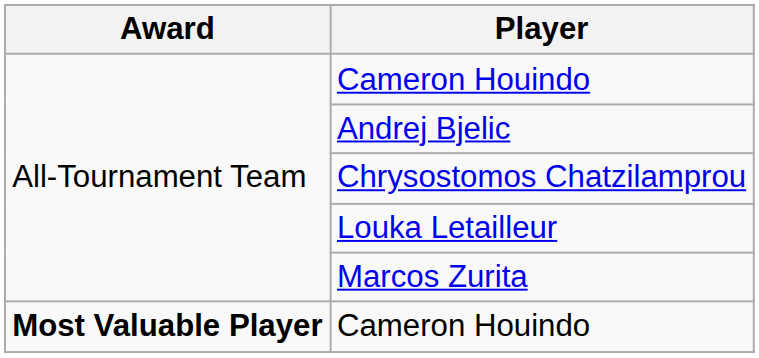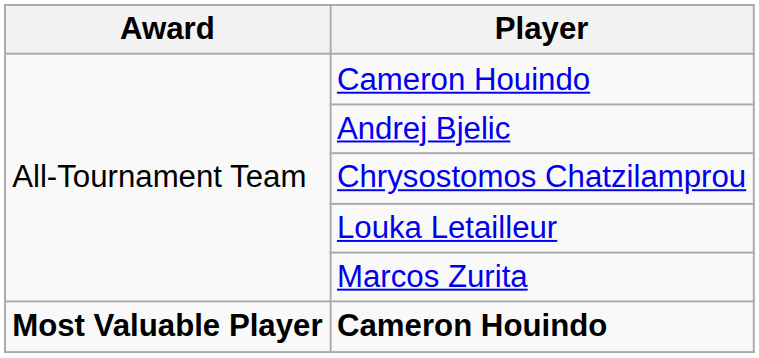(464, 326) normal -> (472, 326) bold
